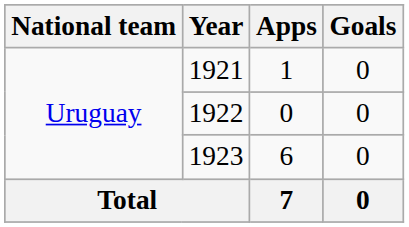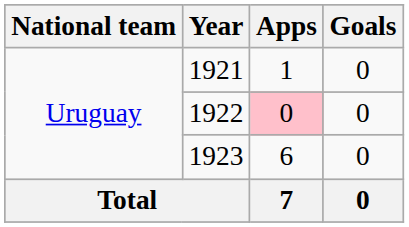(286, 112) no background -> (286, 112) pink background
